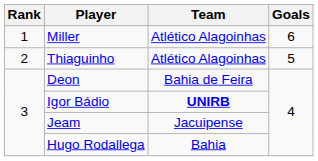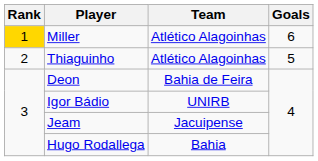(24, 36) no background -> (24, 36) gold background
(208, 101) bold -> (208, 101) normal
